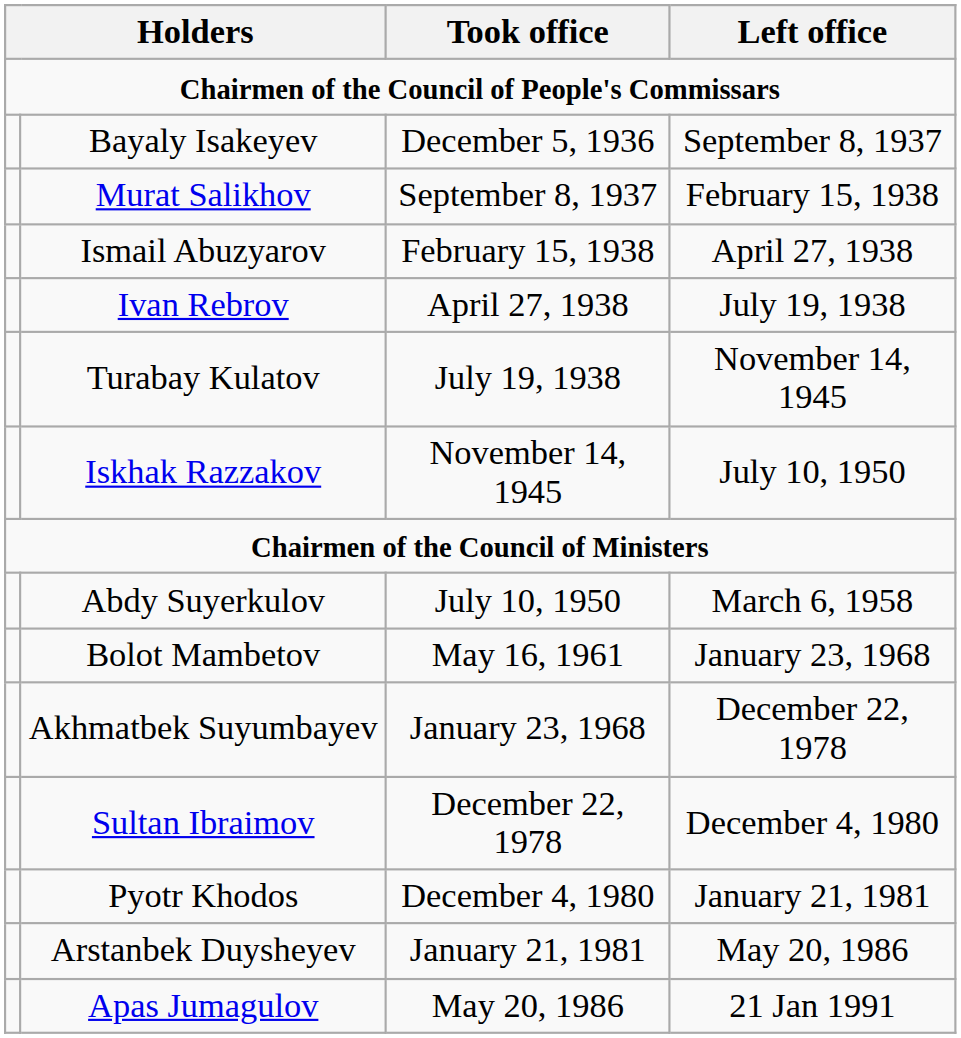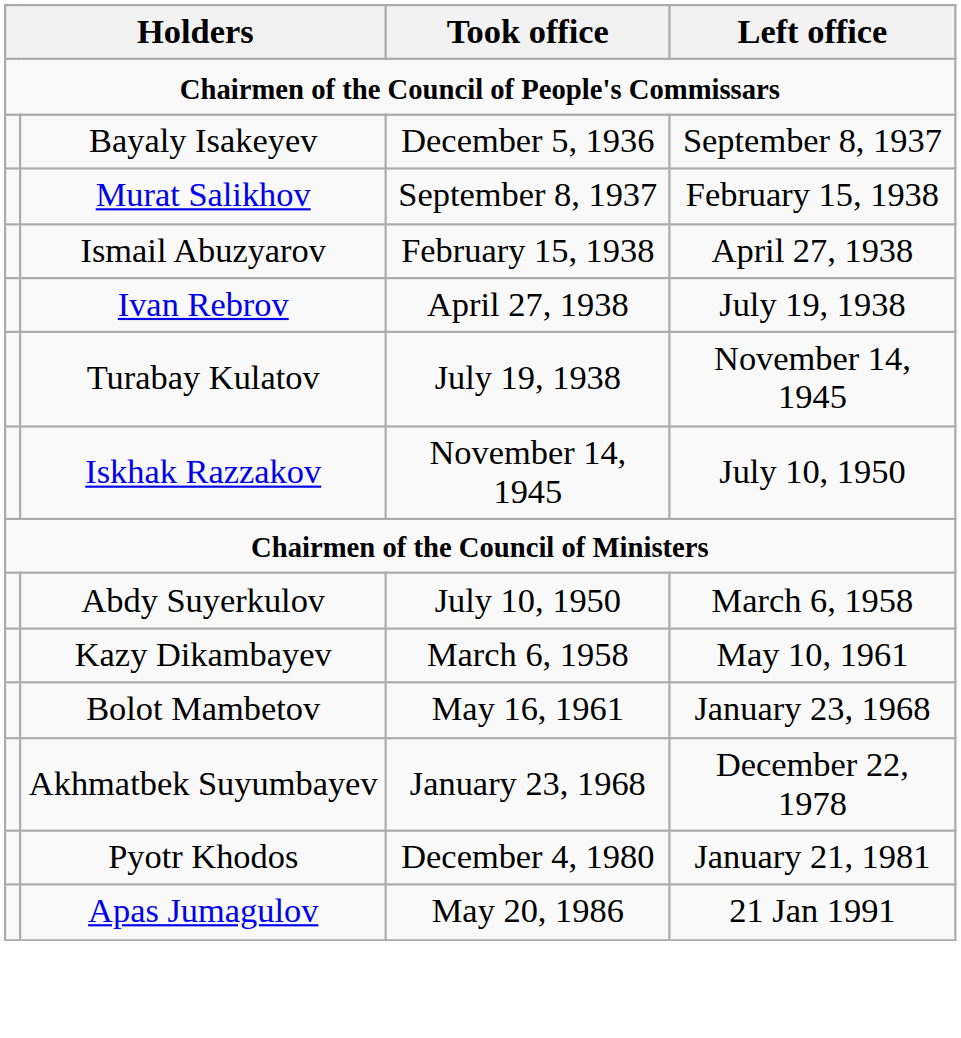+ row: (203, 654)
- row: (203, 821)
- row: (203, 950)
